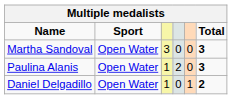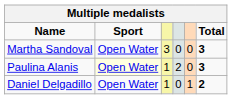(128, 67) no background -> (128, 67) lightyellow background
